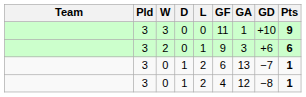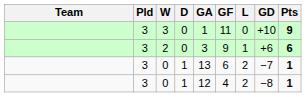columns swapped: (203, 13) <-> (244, 13)
